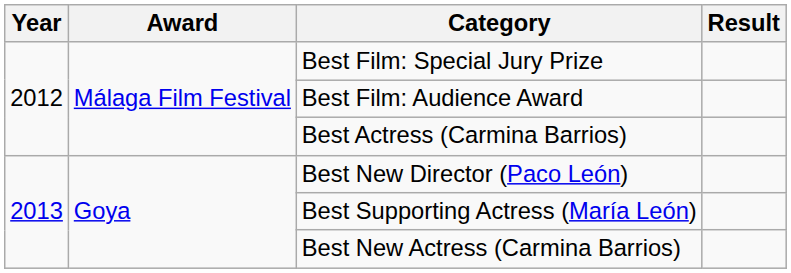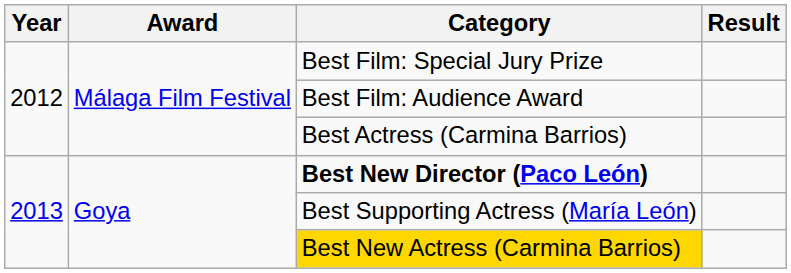(465, 173) normal -> (475, 173) bold
(491, 248) no background -> (491, 248) gold background
